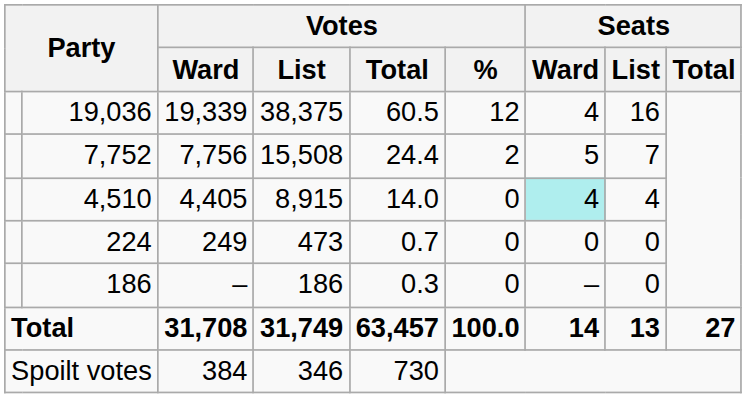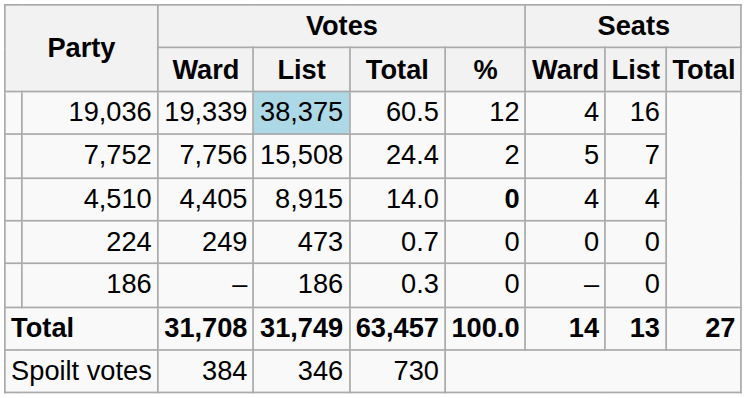(302, 112) no background -> (302, 112) lightblue background
(512, 198) normal -> (512, 198) bold
(592, 198) paleturquoise background -> (592, 198) no background
